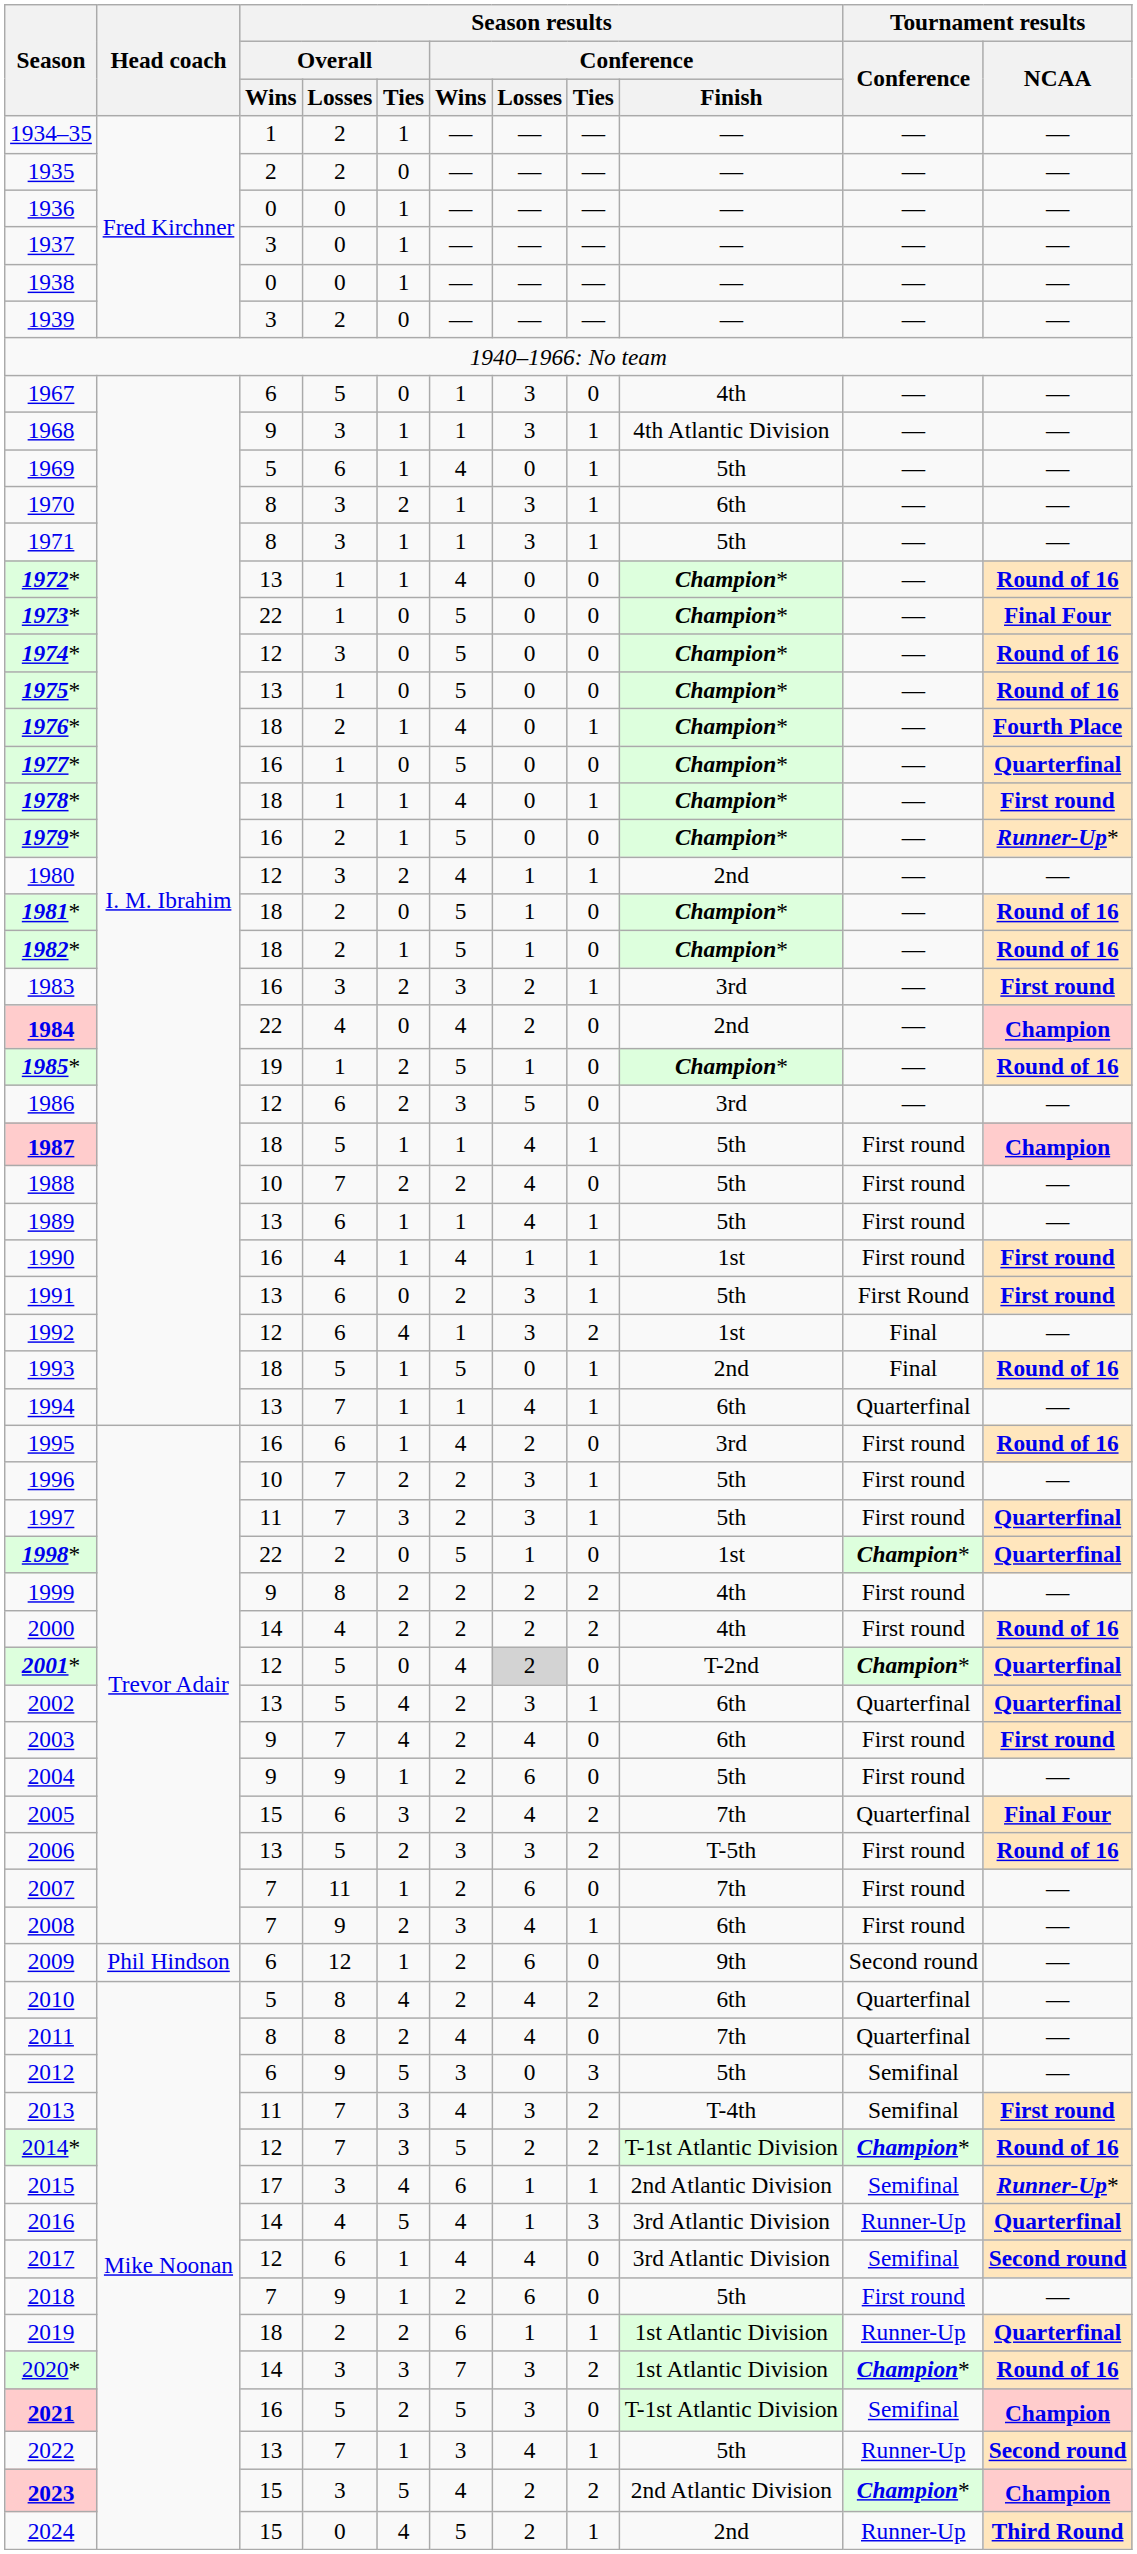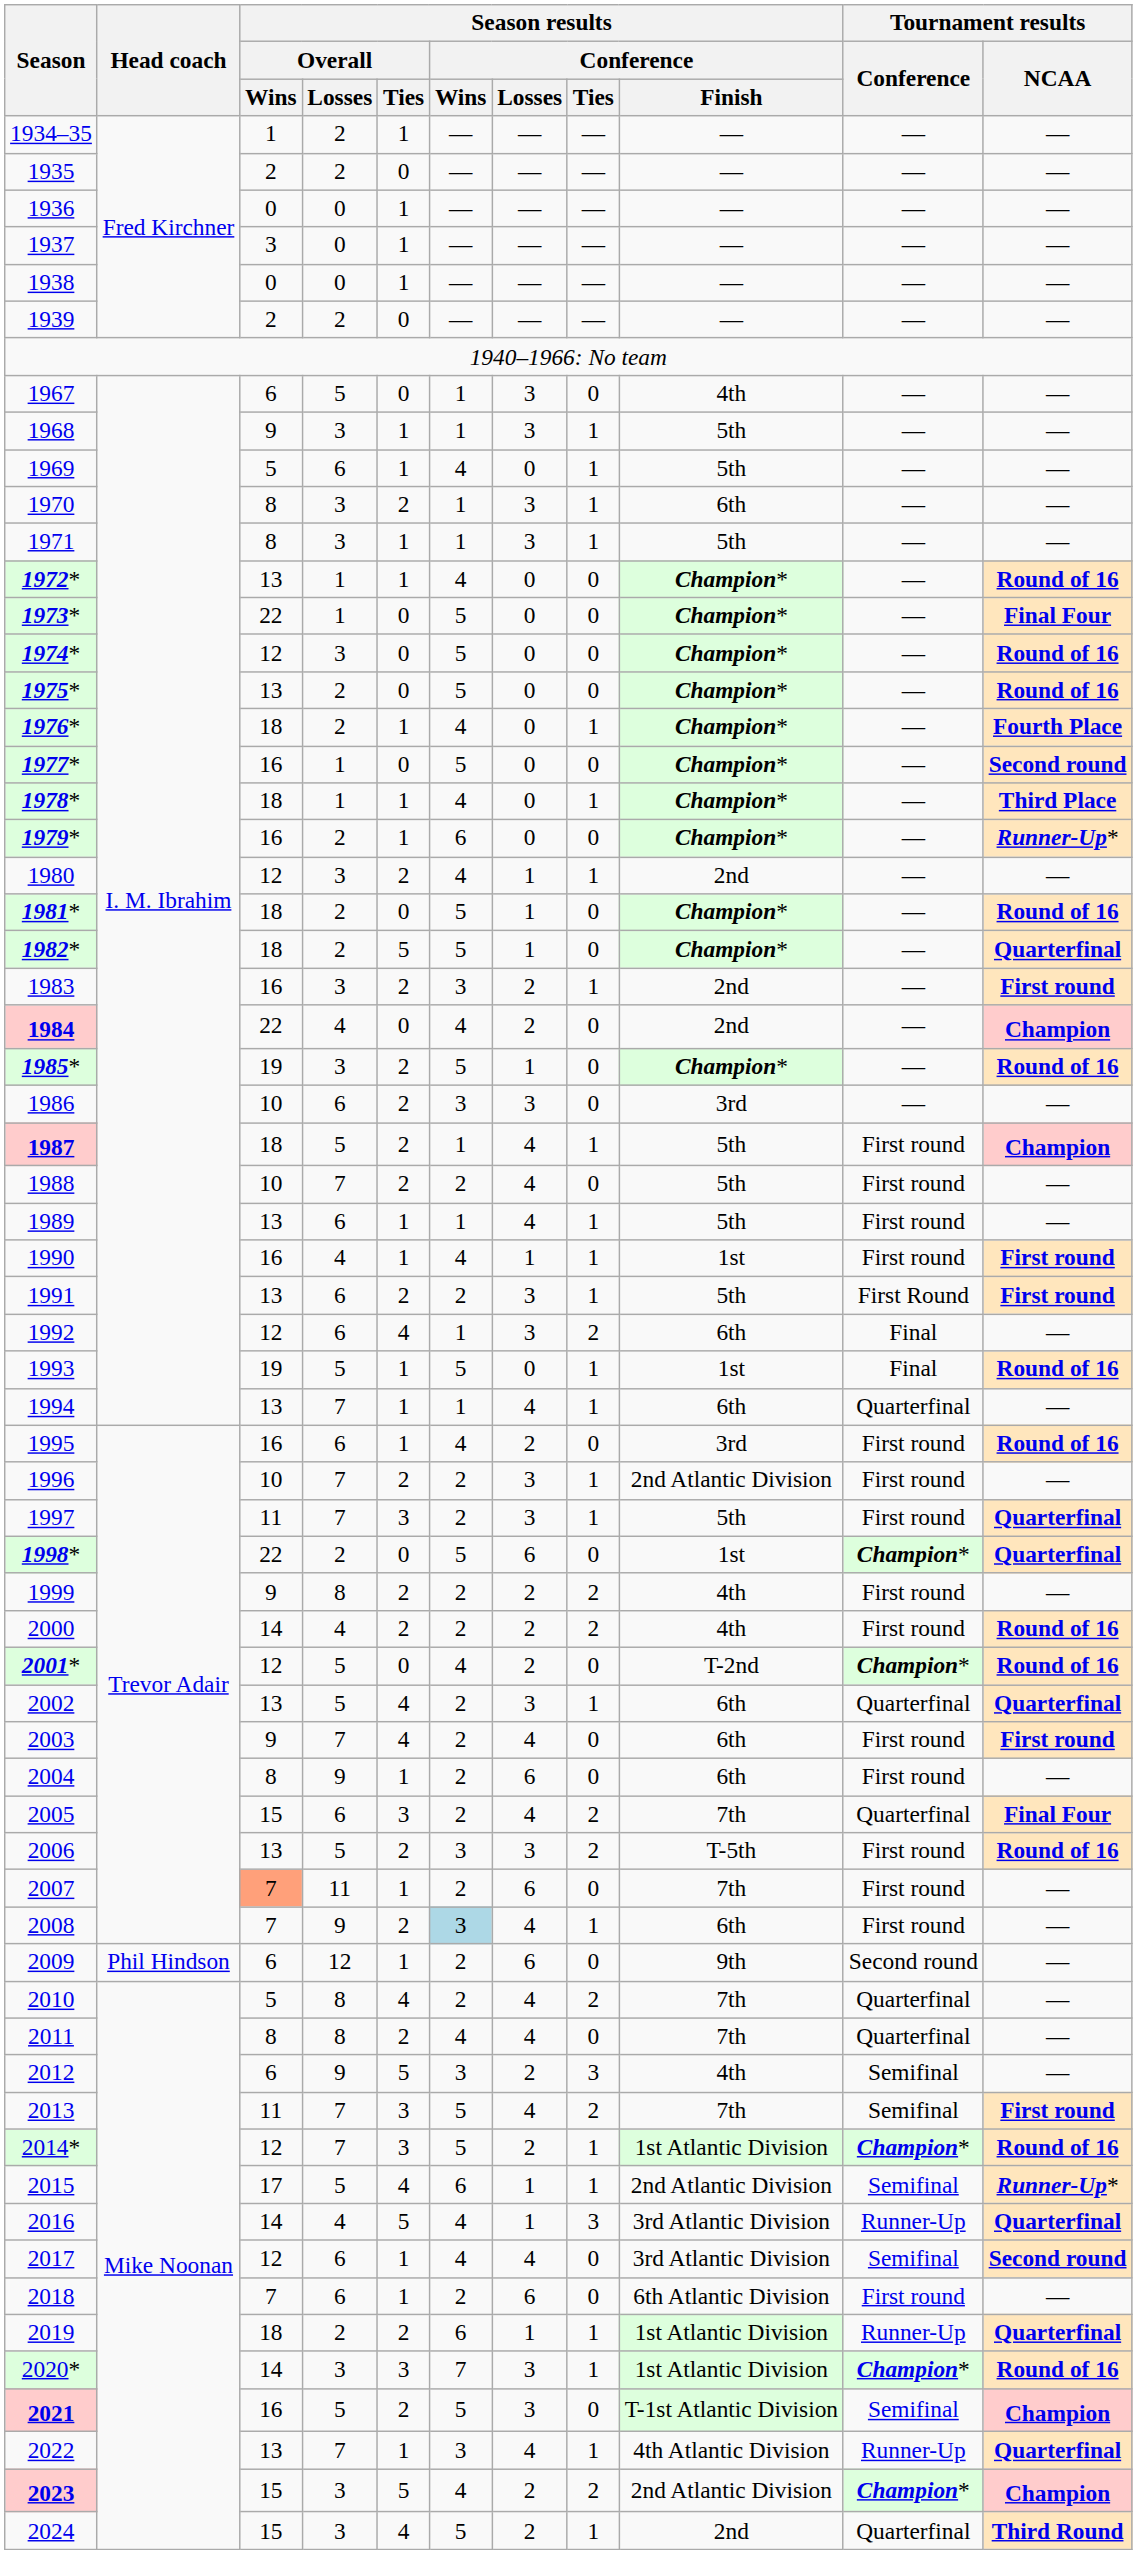(271, 319) 3 -> (271, 319) 2
(731, 430) 4th Atlantic Division -> (731, 430) 5th
(340, 689) 1 -> (340, 689) 2
(1058, 763) Quarterfinal -> (1058, 763) Second round
(1058, 801) First round -> (1058, 801) Third Place
(461, 838) 5 -> (461, 838) 6
(404, 949) 1 -> (404, 949) 5
(1058, 949) Round of 16 -> (1058, 949) Quarterfinal
(731, 986) 3rd -> (731, 986) 2nd
(340, 1066) 1 -> (340, 1066) 3
(271, 1103) 12 -> (271, 1103) 10
(530, 1103) 5 -> (530, 1103) 3
(404, 1143) 1 -> (404, 1143) 2
(404, 1295) 0 -> (404, 1295) 2
(731, 1332) 1st -> (731, 1332) 6th
(271, 1369) 18 -> (271, 1369) 19
(731, 1369) 2nd -> (731, 1369) 1st
(731, 1480) 5th -> (731, 1480) 2nd Atlantic Division
(530, 1554) 1 -> (530, 1554) 6
(530, 1665) lightgrey background -> (530, 1665) no background
(1058, 1665) Quarterfinal -> (1058, 1665) Round of 16
(271, 1776) 9 -> (271, 1776) 8
(731, 1776) 5th -> (731, 1776) 6th
(271, 1888) no background -> (271, 1888) lightsalmon background
(461, 1925) no background -> (461, 1925) lightblue background
(731, 1999) 6th -> (731, 1999) 7th
(530, 2073) 0 -> (530, 2073) 2
(731, 2073) 5th -> (731, 2073) 4th
(461, 2110) 4 -> (461, 2110) 5
(530, 2110) 3 -> (530, 2110) 4
(731, 2110) T-4th -> (731, 2110) 7th
(593, 2147) 2 -> (593, 2147) 1
(731, 2147) T-1st Atlantic Division -> (731, 2147) 1st Atlantic Division
(340, 2184) 3 -> (340, 2184) 5
(340, 2295) 9 -> (340, 2295) 6
(731, 2295) 5th -> (731, 2295) 6th Atlantic Division
(593, 2369) 2 -> (593, 2369) 1
(731, 2450) 5th -> (731, 2450) 4th Atlantic Division
(1058, 2450) Second round -> (1058, 2450) Quarterfinal
(340, 2530) 0 -> (340, 2530) 3
(913, 2530) Runner-Up -> (913, 2530) Quarterfinal
